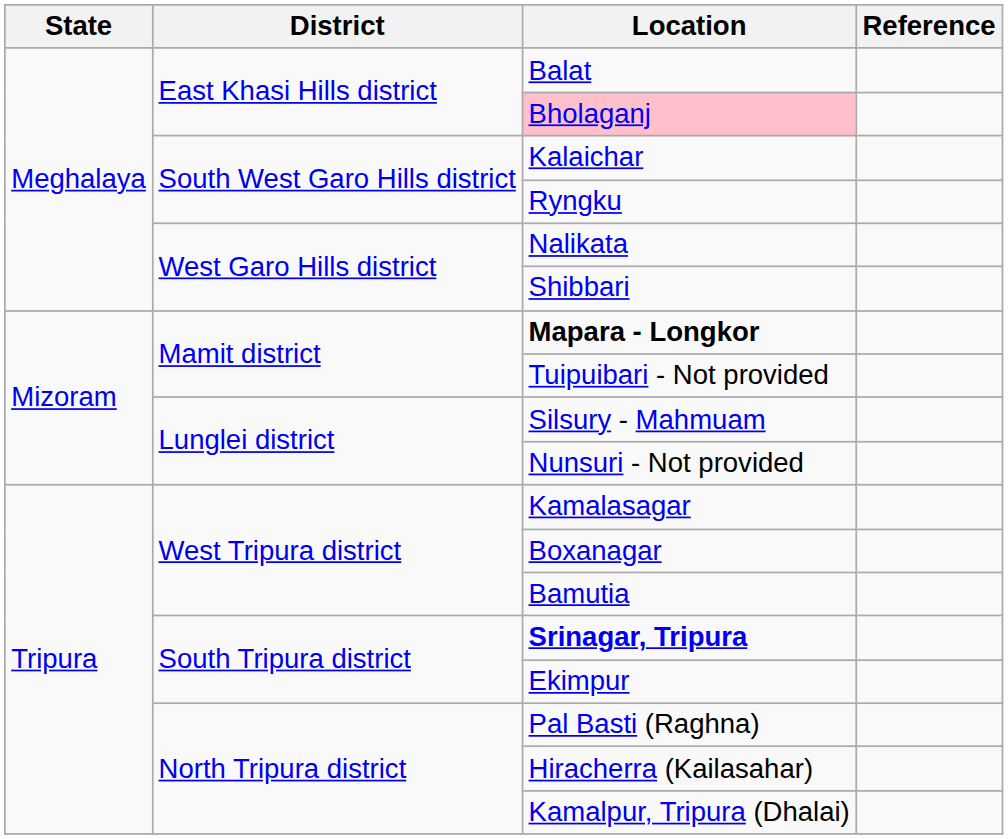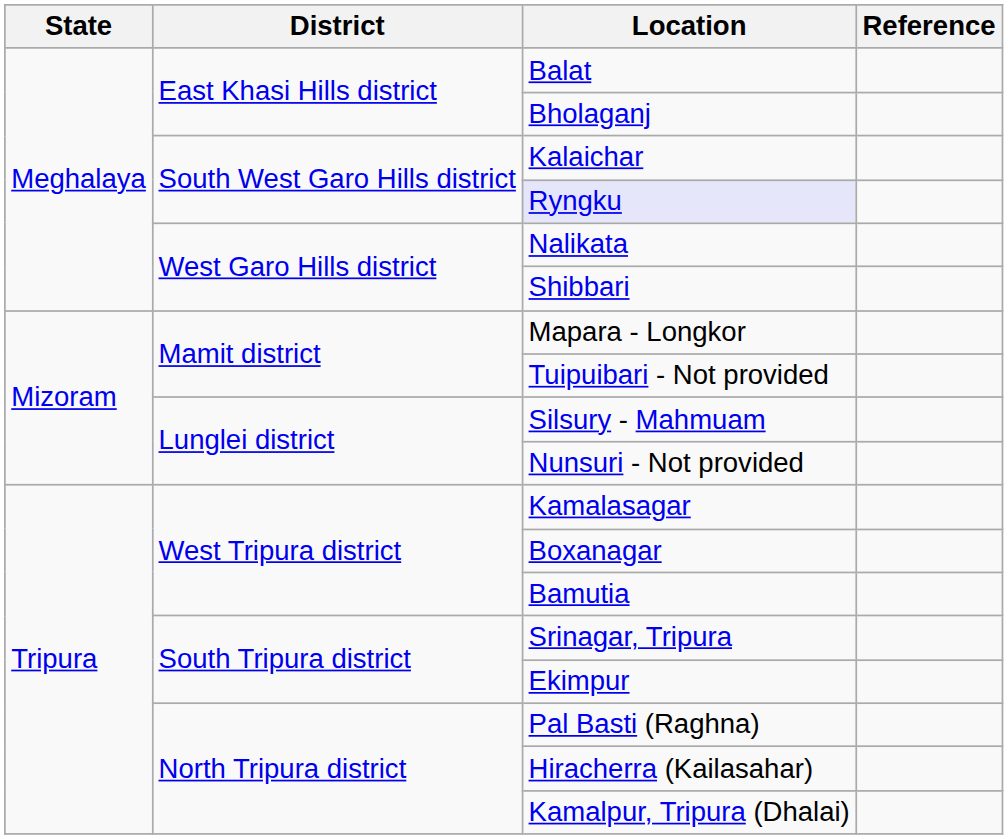(590, 113) pink background -> (590, 113) no background
(575, 200) no background -> (575, 200) lavender background
(644, 331) bold -> (637, 331) normal
(638, 637) bold -> (630, 637) normal
